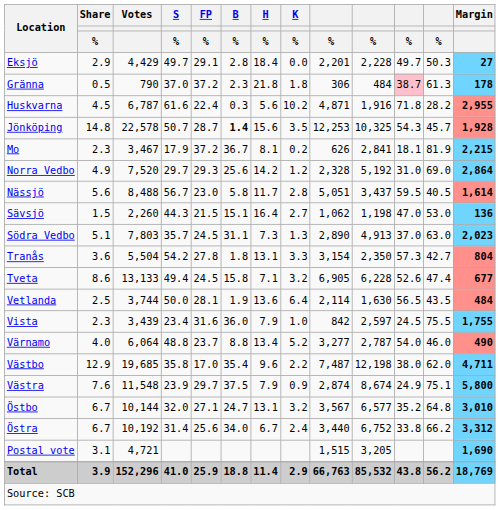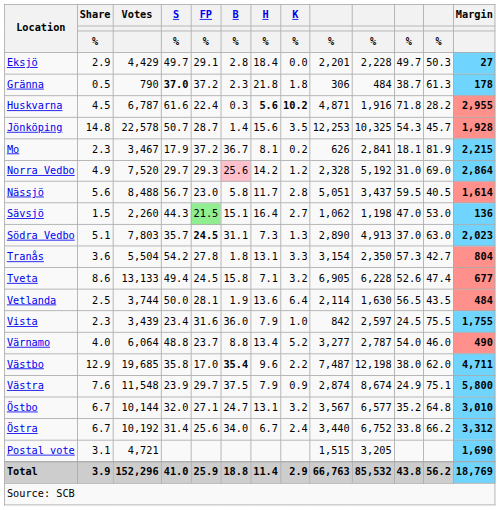(176, 85) normal -> (176, 85) bold
(409, 85) pink background -> (409, 85) no background
(269, 107) normal -> (269, 107) bold
(295, 107) normal -> (295, 107) bold
(239, 128) bold -> (239, 128) normal
(236, 171) no background -> (236, 171) pink background
(206, 214) no background -> (206, 214) lightgreen background
(206, 236) normal -> (206, 236) bold
(236, 365) normal -> (236, 365) bold
